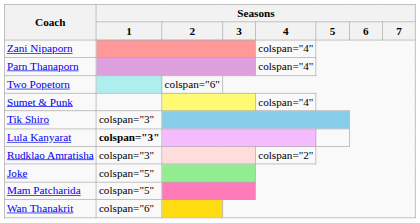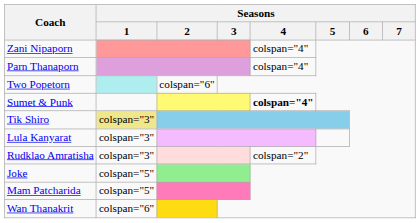(286, 102) normal -> (283, 102) bold
(127, 119) no background -> (127, 119) khaki background
(129, 137) bold -> (127, 137) normal
